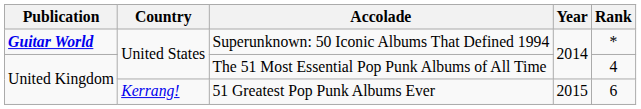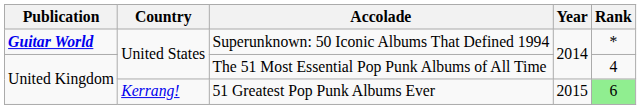(613, 91) no background -> (613, 91) lightgreen background
